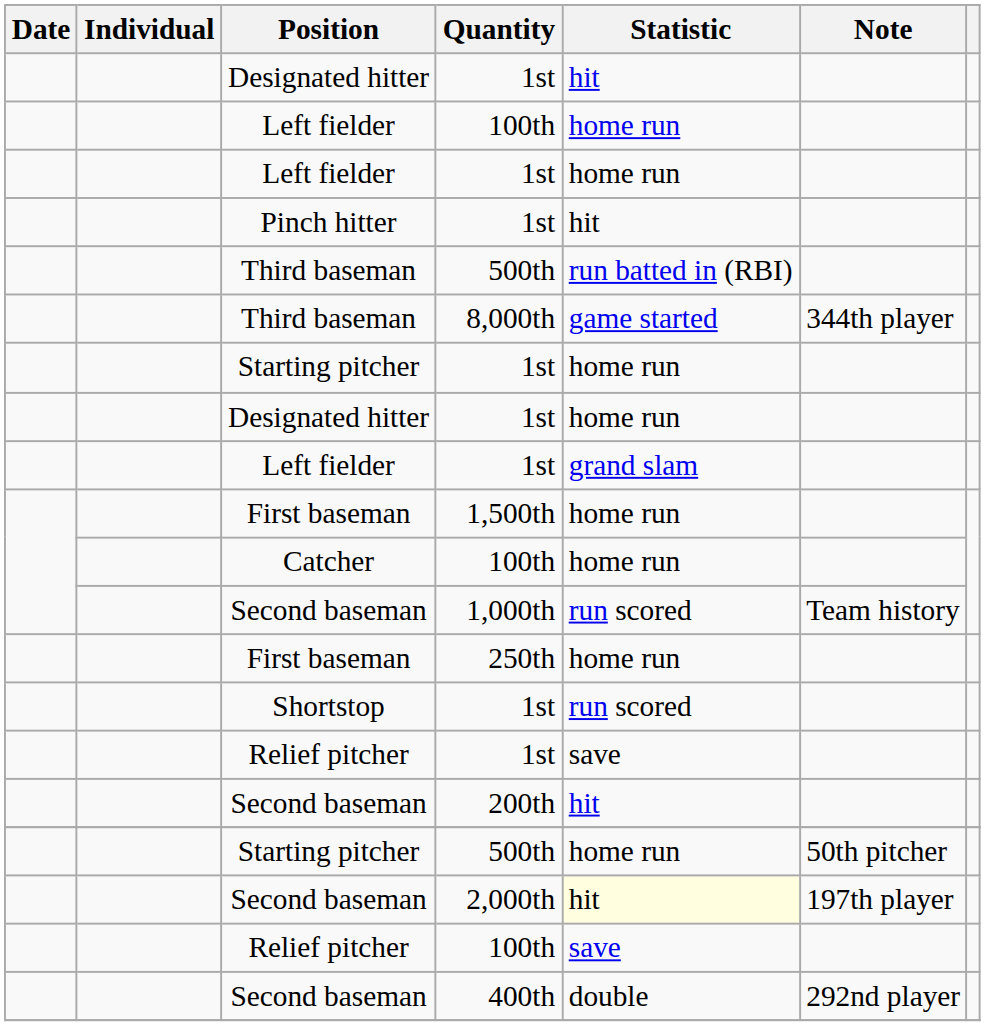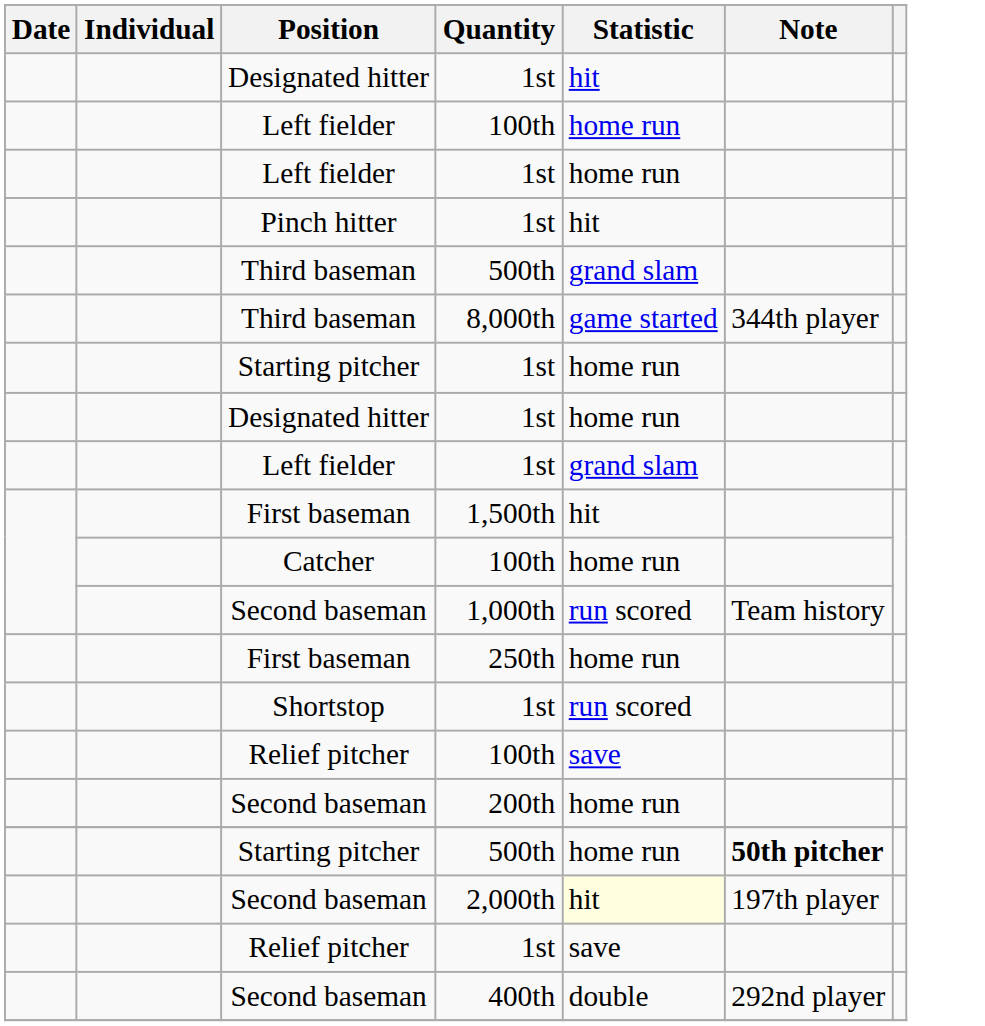(681, 270) run batted in (RBI) -> (633, 270) grand slam
(625, 512) home run -> (584, 512) hit
rows swapped: (329, 947) <-> (329, 754)
(584, 802) hit -> (625, 802) home run
(877, 851) normal -> (807, 851) bold
